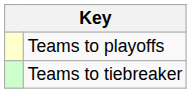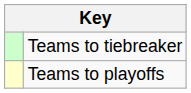rows swapped: (96, 46) <-> (105, 74)
